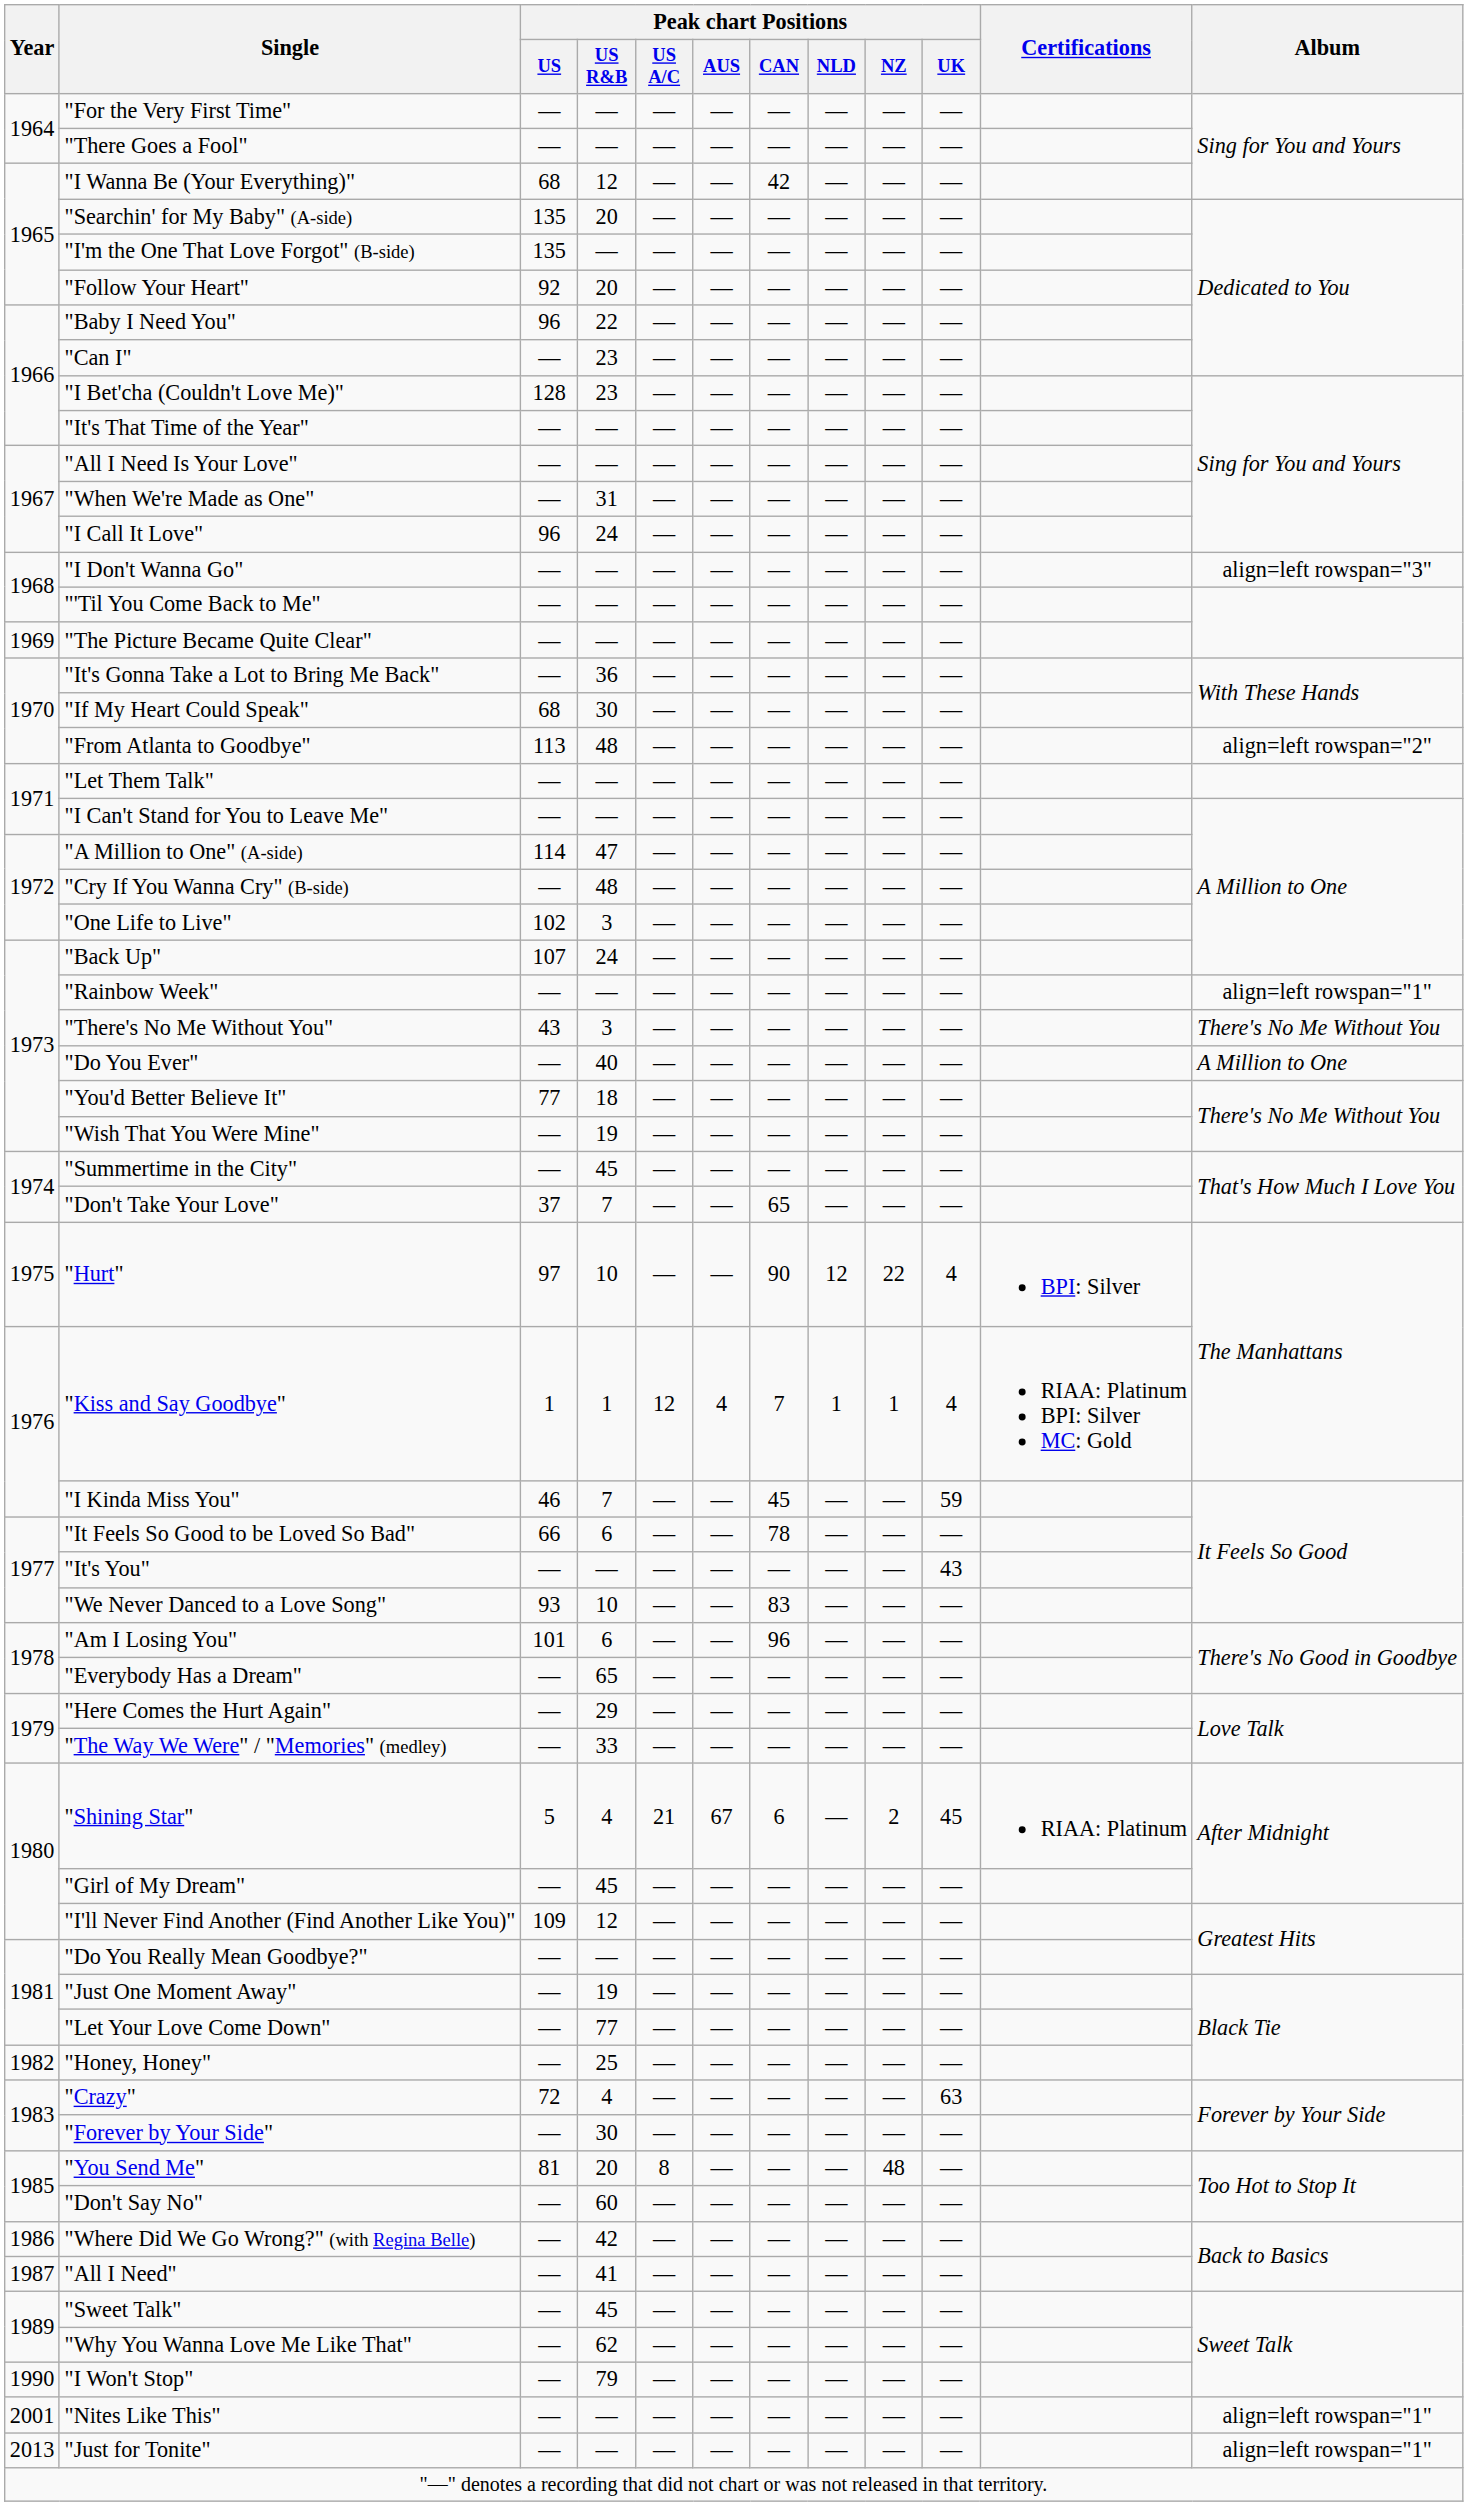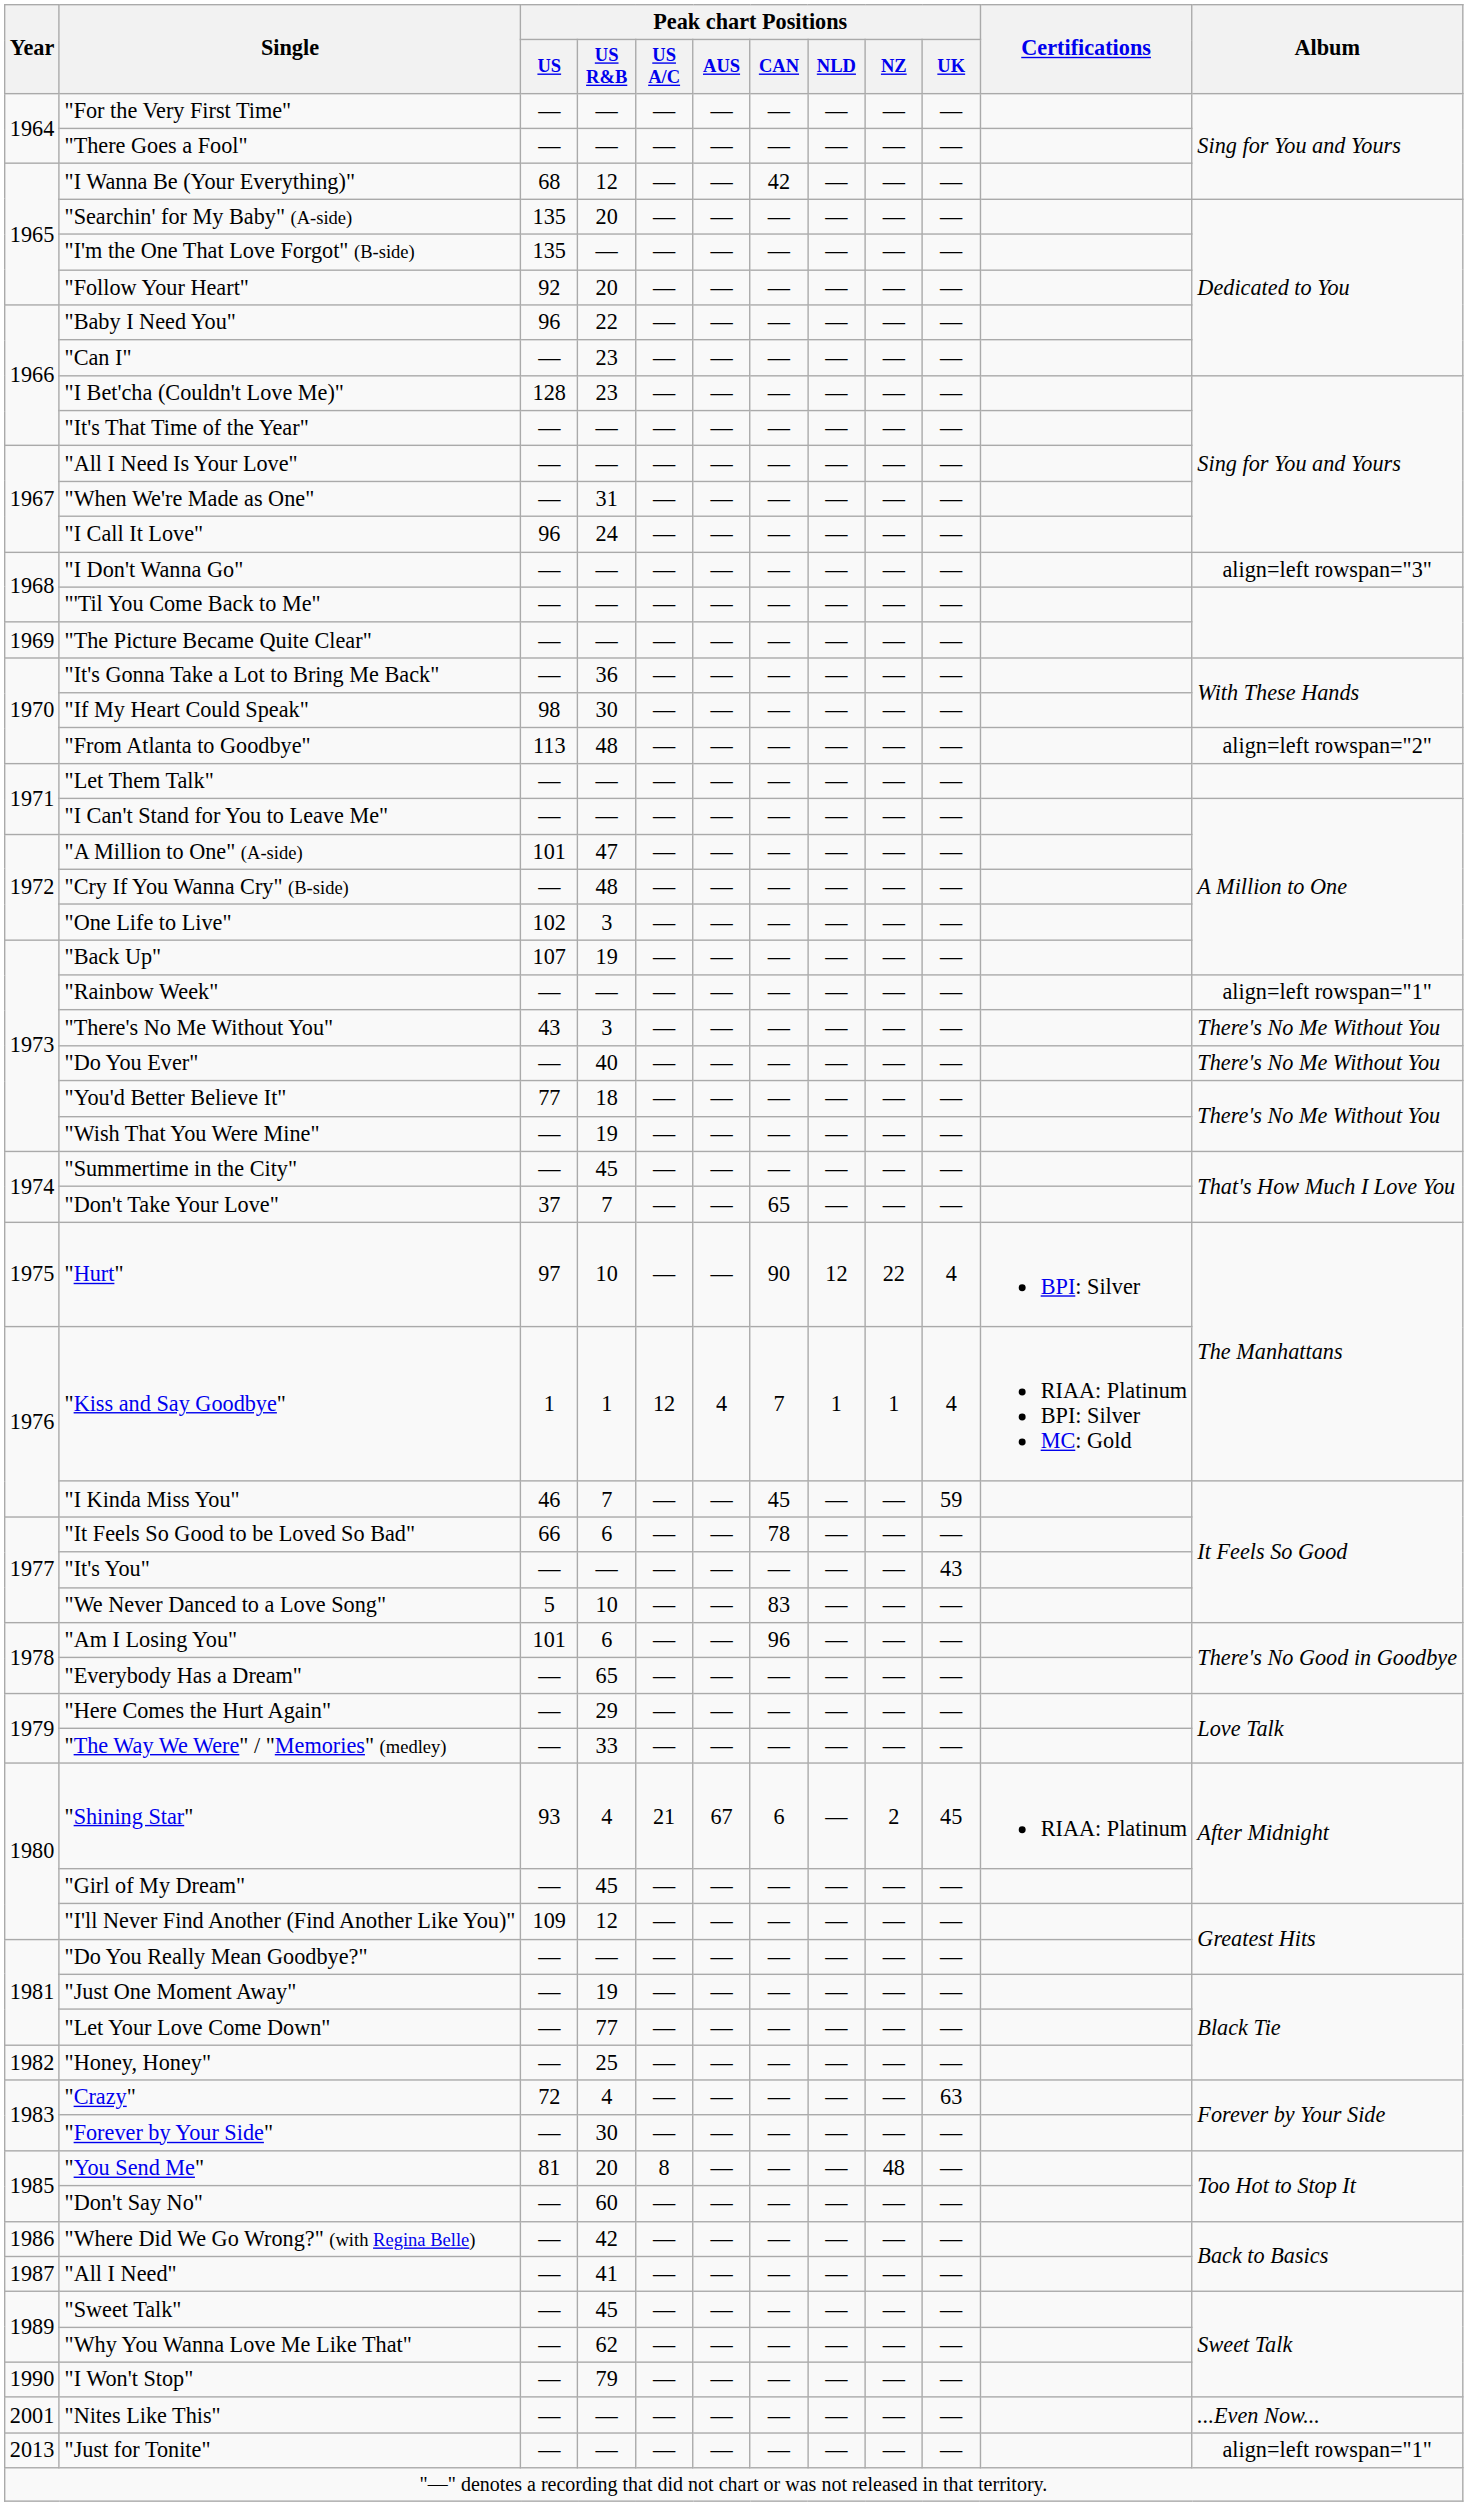(549, 710) 68 -> (549, 710) 98
(549, 851) 114 -> (549, 851) 101
(607, 957) 24 -> (607, 957) 19
(1272, 1062) A Million to One -> (1319, 1062) There's No Me Without You
(549, 1604) 93 -> (549, 1604) 5
(549, 1815) 5 -> (549, 1815) 93
(1327, 2414) align=left rowspan="1" -> (1259, 2414) ...Even Now...
